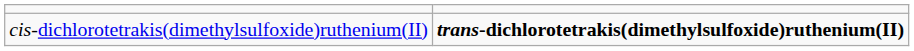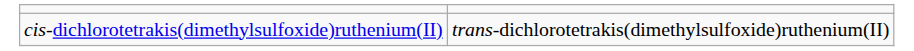(671, 29) bold -> (671, 29) normal
